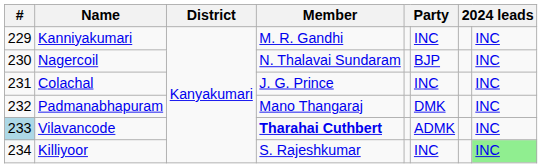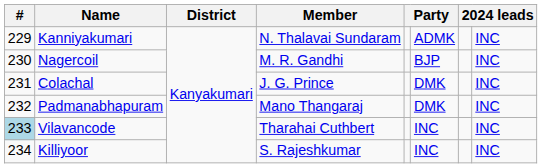(301, 38) M. R. Gandhi -> (330, 38) N. Thalavai Sundaram
(426, 38) INC -> (435, 38) ADMK
(330, 60) N. Thalavai Sundaram -> (301, 60) M. R. Gandhi
(426, 83) INC -> (430, 83) DMK
(321, 128) bold -> (317, 128) normal
(435, 128) ADMK -> (426, 128) INC
(488, 151) lightgreen background -> (488, 151) no background
